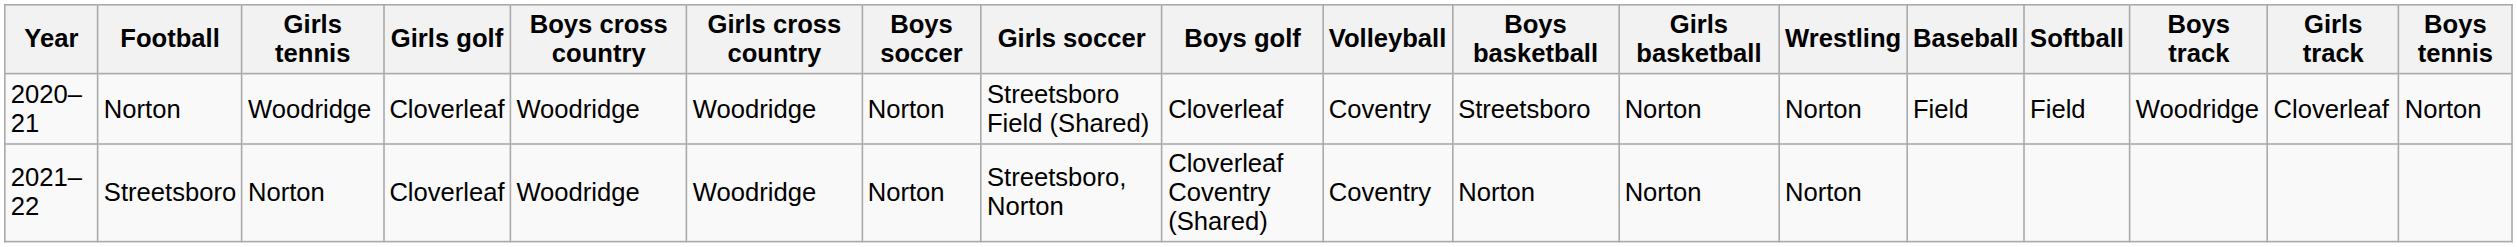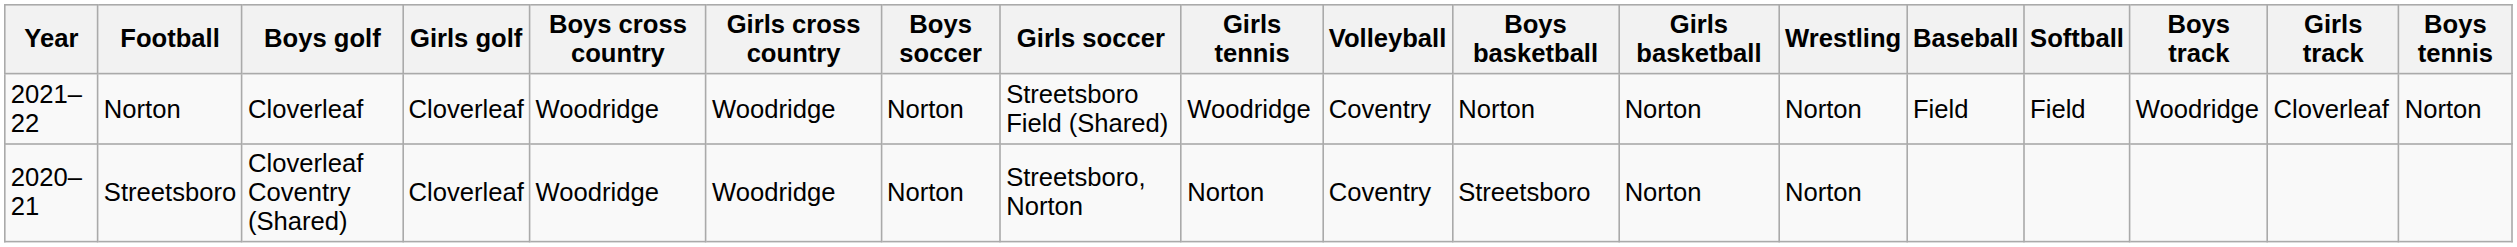columns swapped: (1243, 39) <-> (313, 39)
(46, 108) 2020–21 -> (46, 108) 2021–22
(1524, 108) Streetsboro -> (1497, 108) Norton
(46, 192) 2021–22 -> (46, 192) 2020–21
(1497, 192) Norton -> (1524, 192) Streetsboro
